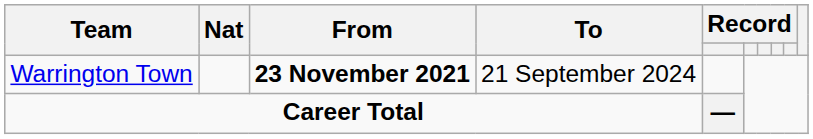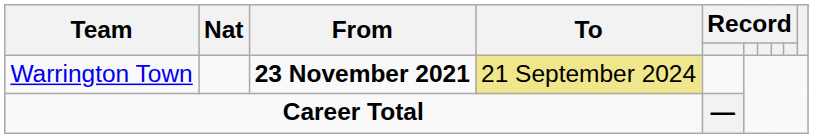(589, 74) no background -> (589, 74) khaki background
